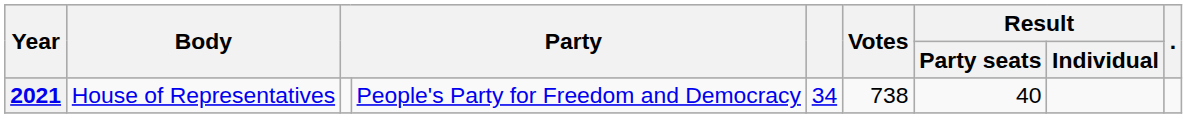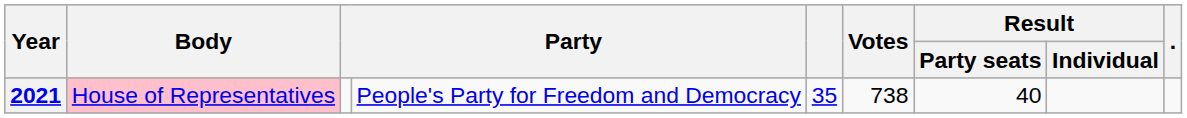(203, 96) no background -> (203, 96) pink background
(824, 96) 34 -> (824, 96) 35
